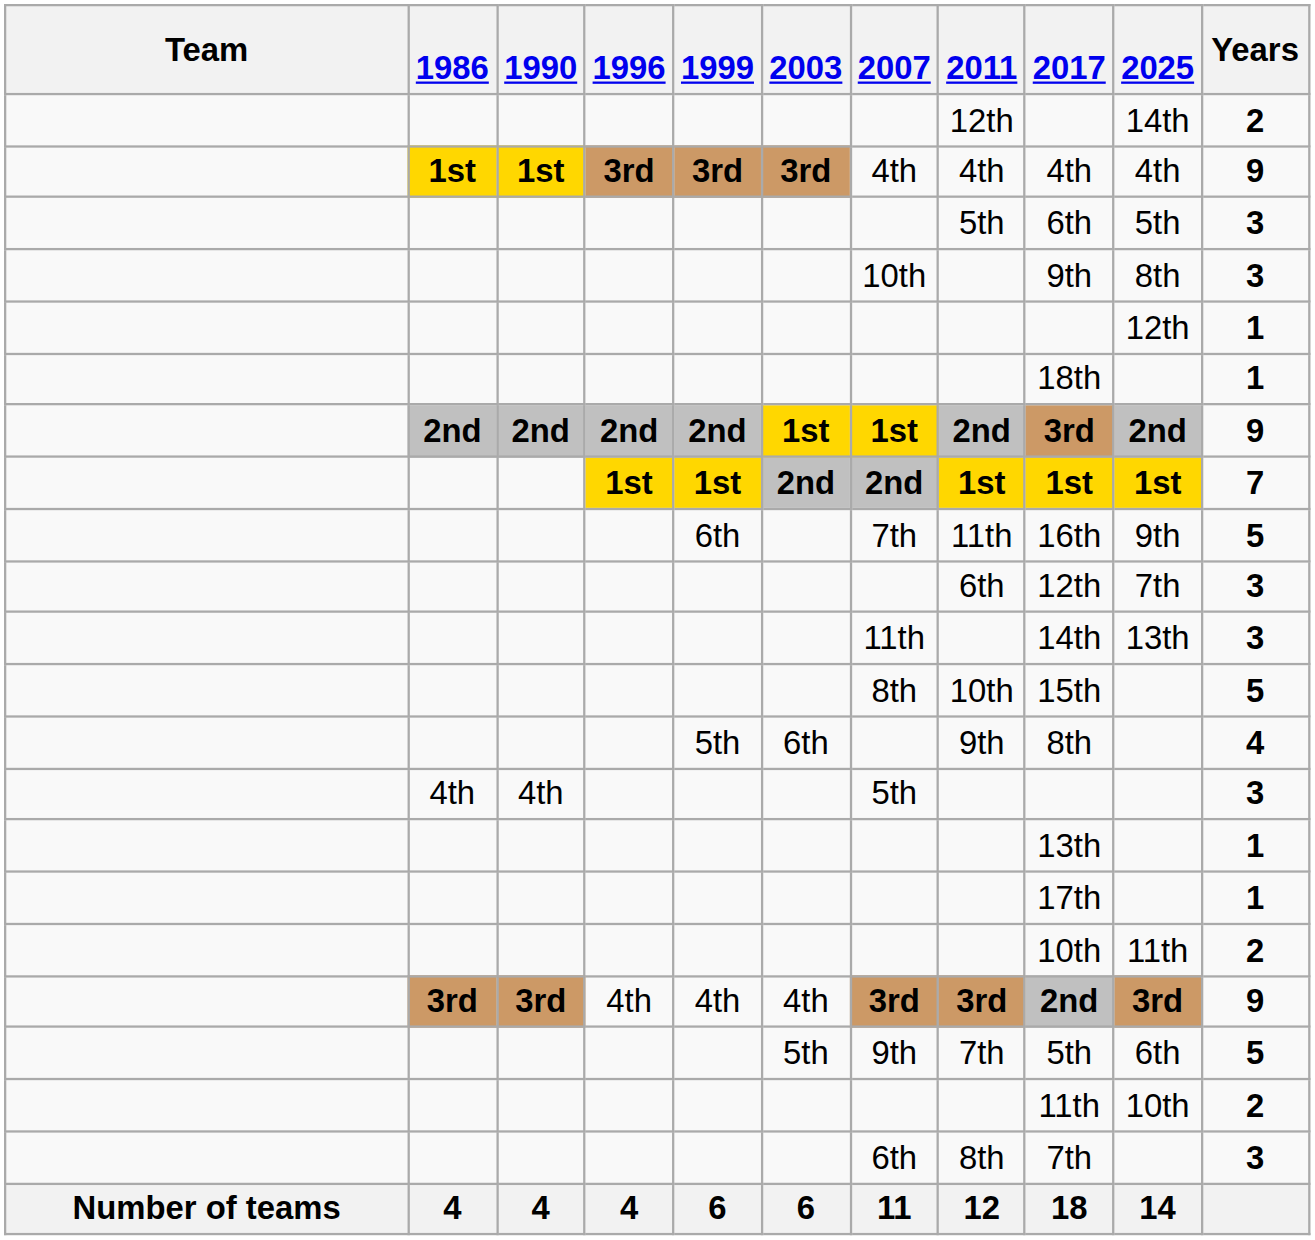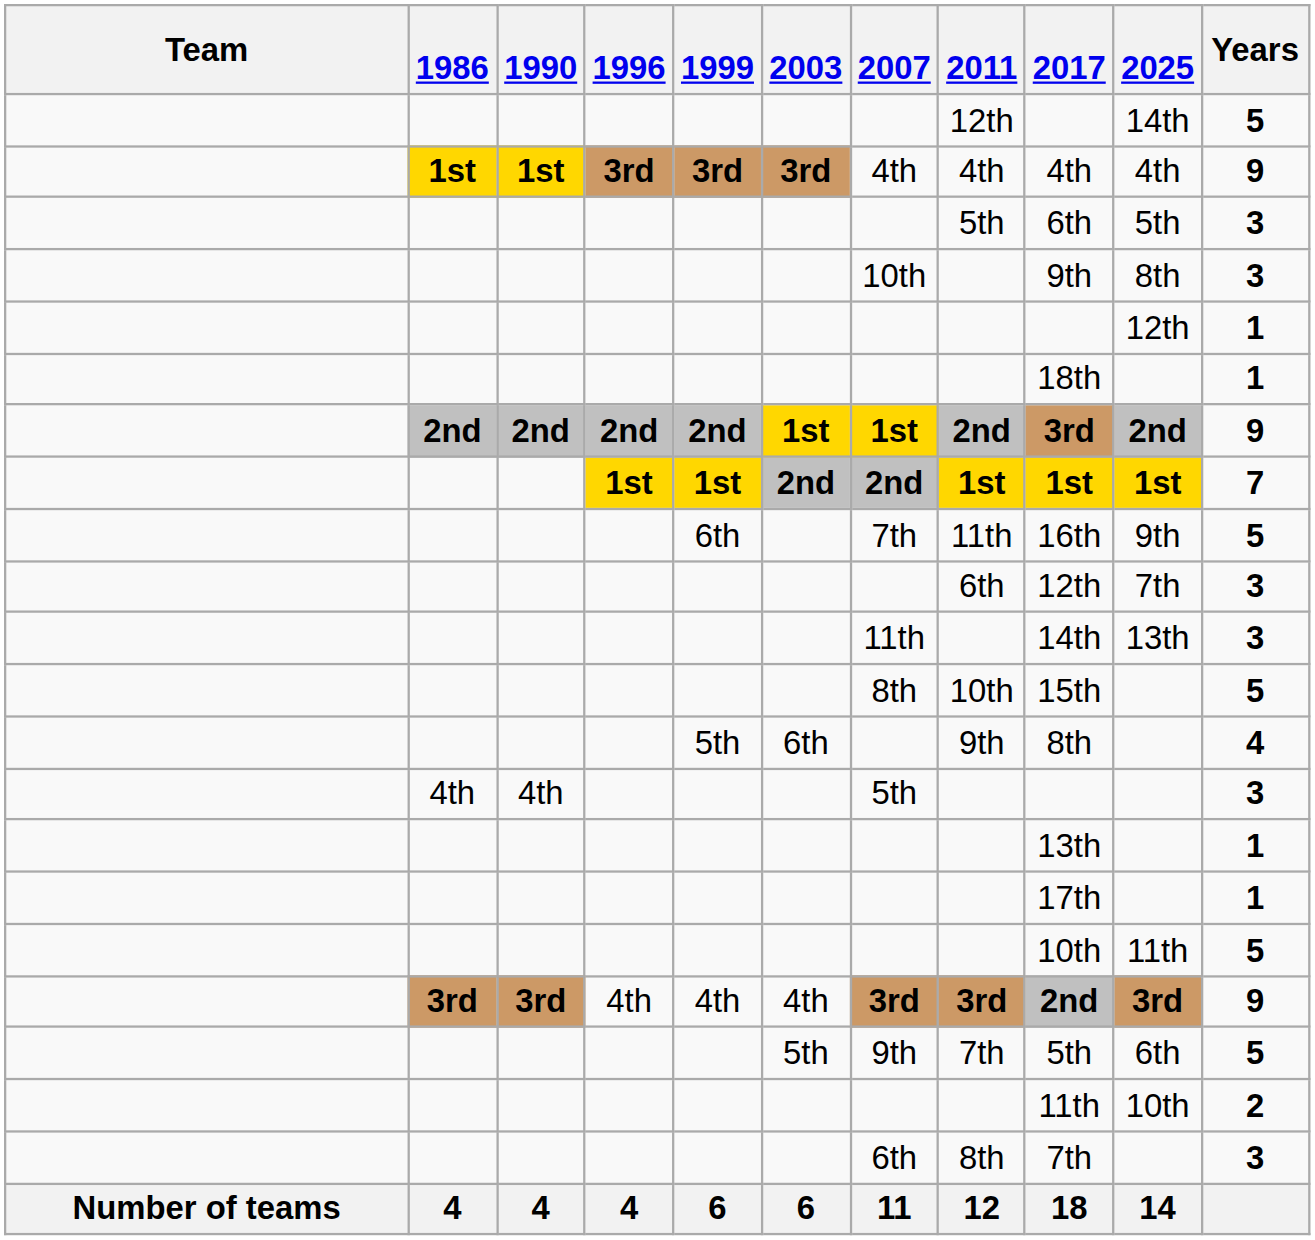(1255, 120) 2 -> (1255, 120) 5
(1255, 950) 2 -> (1255, 950) 5
